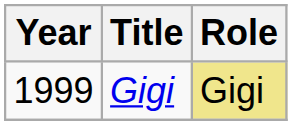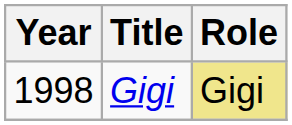(53, 90) 1999 -> (53, 90) 1998
